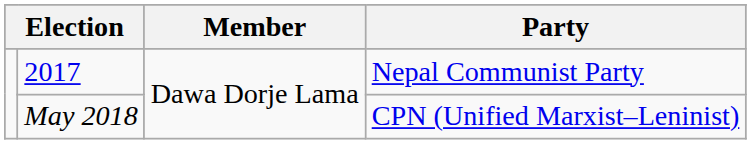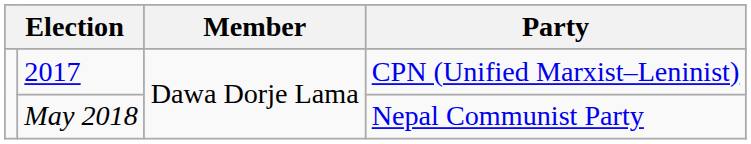(508, 71) Nepal Communist Party -> (556, 71) CPN (Unified Marxist–Leninist)
(556, 116) CPN (Unified Marxist–Leninist) -> (508, 116) Nepal Communist Party
